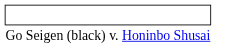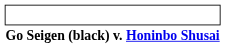(108, 35) normal -> (113, 35) bold
